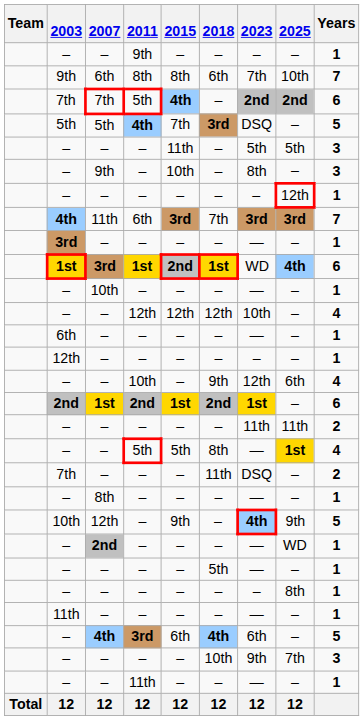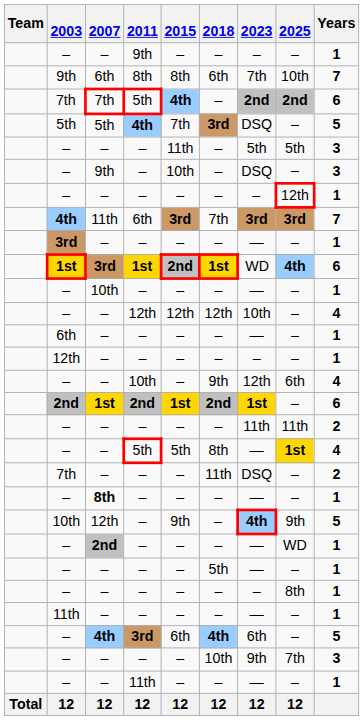(257, 171) 8th -> (257, 171) DSQ
(105, 498) normal -> (105, 498) bold
